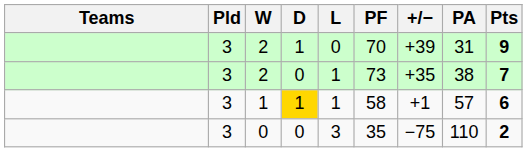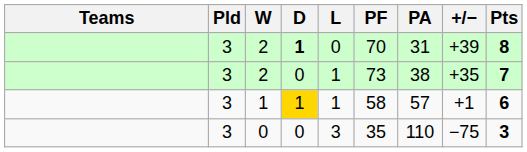columns swapped: (464, 18) <-> (420, 18)
(299, 47) normal -> (299, 47) bold
(504, 47) 9 -> (504, 47) 8
(504, 132) 2 -> (504, 132) 3
